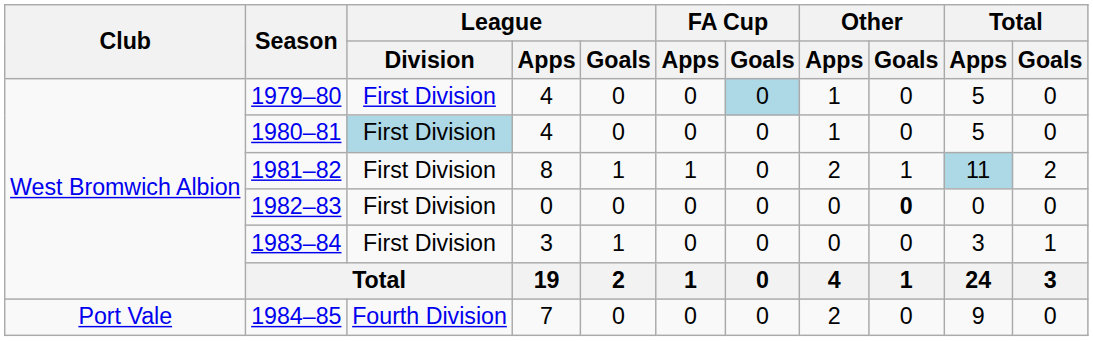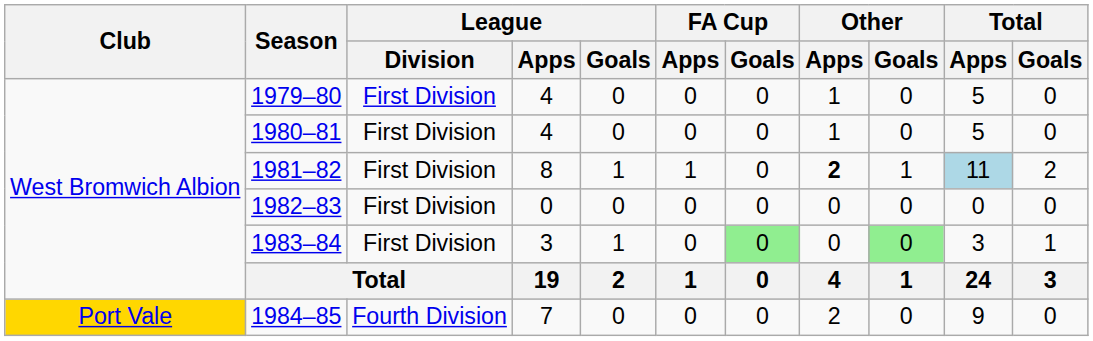(762, 96) lightblue background -> (762, 96) no background
(430, 133) lightblue background -> (430, 133) no background
(834, 170) normal -> (834, 170) bold
(906, 206) bold -> (906, 206) normal
(762, 243) no background -> (762, 243) lightgreen background
(906, 243) no background -> (906, 243) lightgreen background
(125, 317) no background -> (125, 317) gold background
